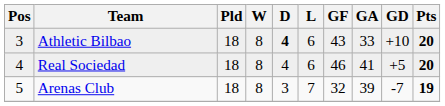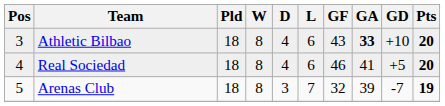(285, 40) bold -> (285, 40) normal
(367, 40) normal -> (367, 40) bold
